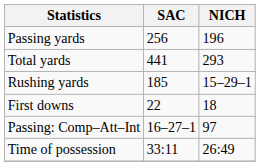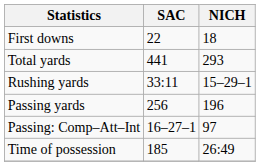rows swapped: (41, 105) <-> (46, 38)
(157, 82) 185 -> (163, 82) 33:11
(163, 149) 33:11 -> (157, 149) 185
